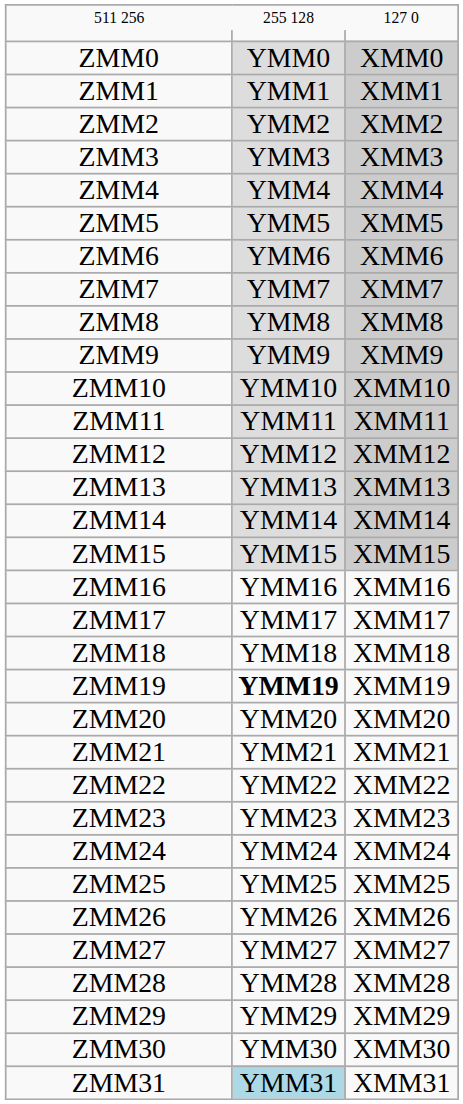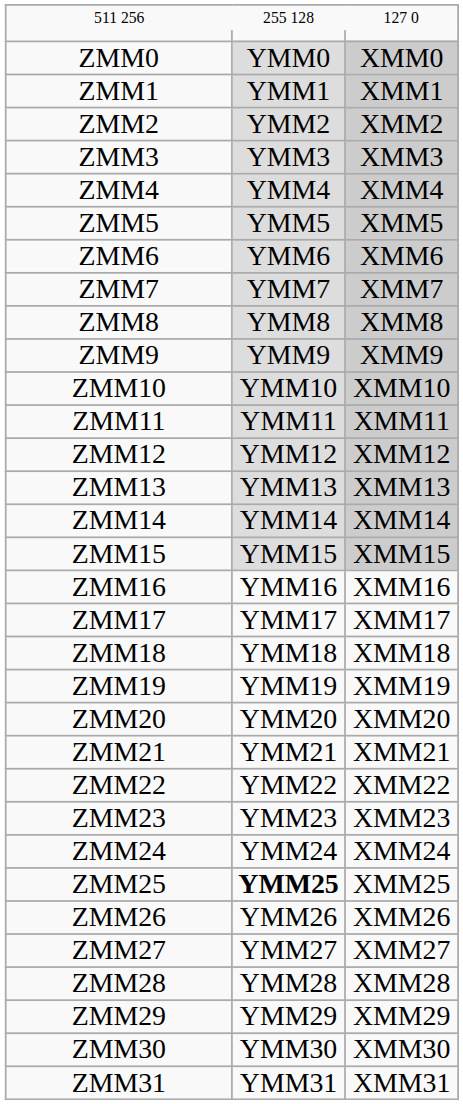(289, 685) bold -> (289, 685) normal
(289, 884) normal -> (289, 884) bold
(289, 1082) lightblue background -> (289, 1082) no background
